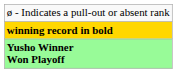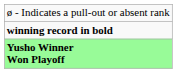(60, 30) gold background -> (60, 30) no background
